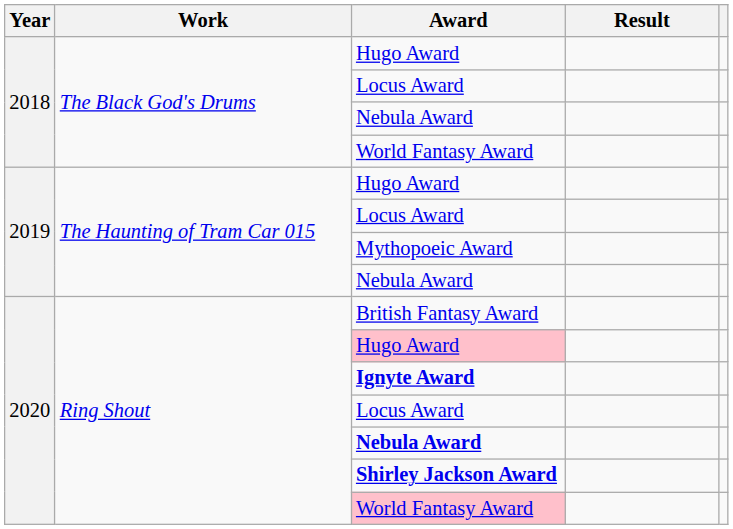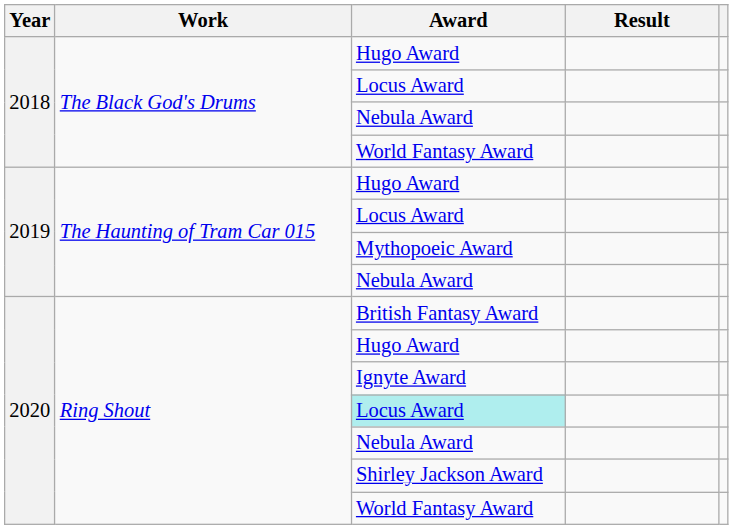(408, 345) pink background -> (408, 345) no background
(415, 378) bold -> (411, 378) normal
(410, 410) no background -> (410, 410) paleturquoise background
(419, 442) bold -> (414, 442) normal
(456, 475) bold -> (449, 475) normal
(445, 507) pink background -> (445, 507) no background
